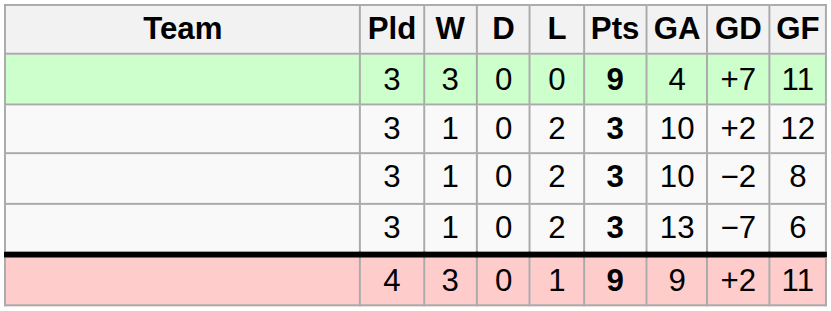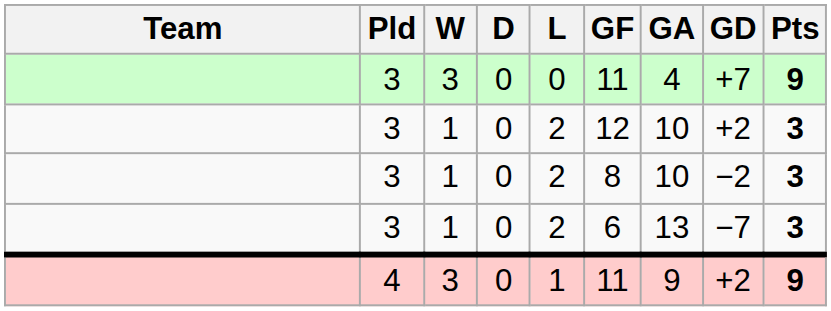columns swapped: (798, 29) <-> (615, 29)
